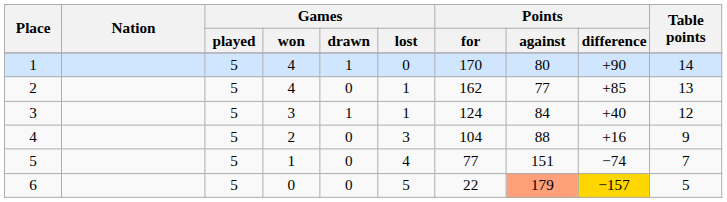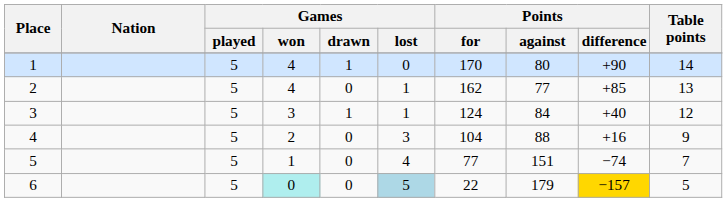(291, 185) no background -> (291, 185) paleturquoise background
(406, 185) no background -> (406, 185) lightblue background
(542, 185) lightsalmon background -> (542, 185) no background
